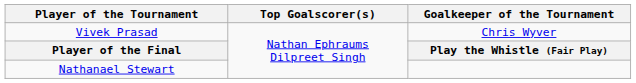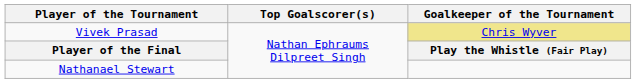(519, 32) no background -> (519, 32) khaki background
